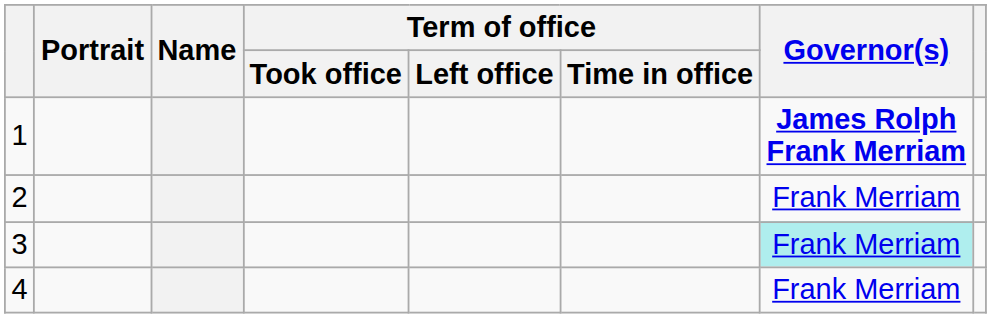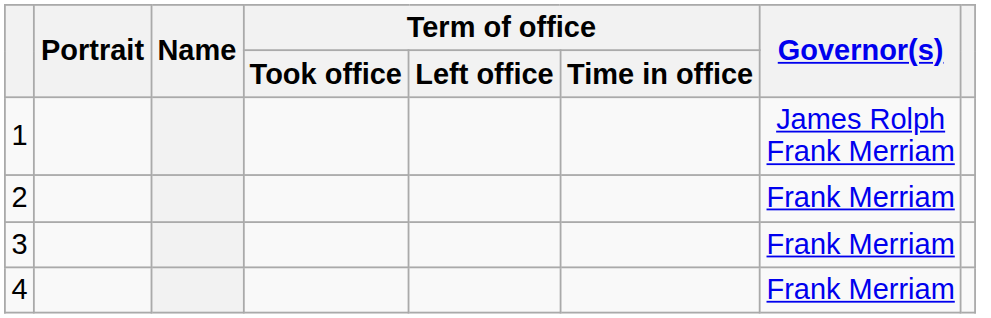(866, 135) bold -> (861, 135) normal
(866, 243) paleturquoise background -> (861, 243) no background
